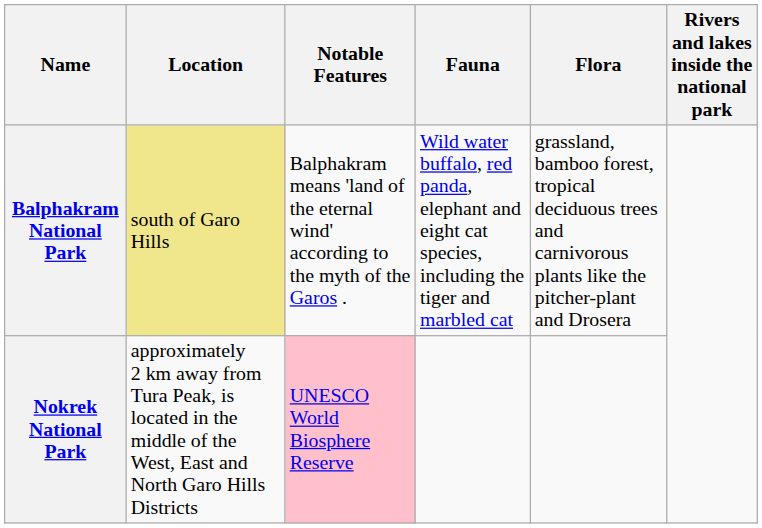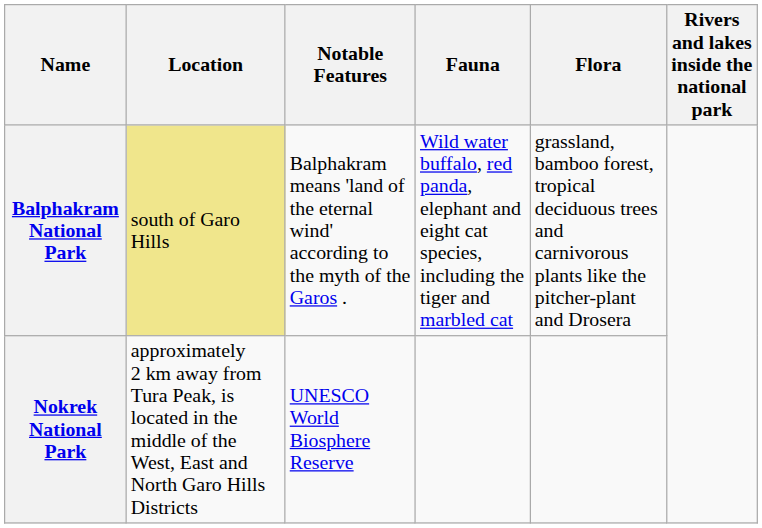(330, 429) pink background -> (330, 429) no background
